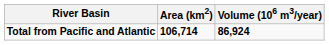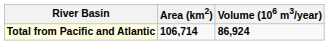(81, 32) no background -> (81, 32) lightyellow background
